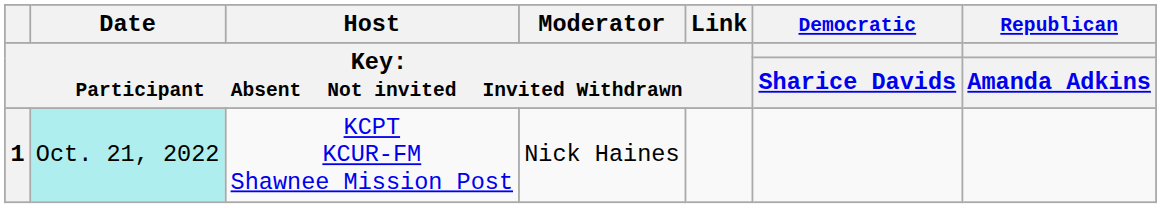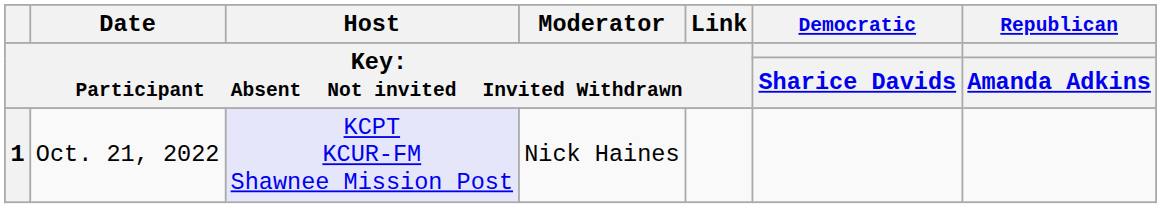(128, 155) paleturquoise background -> (128, 155) no background
(372, 155) no background -> (372, 155) lavender background
